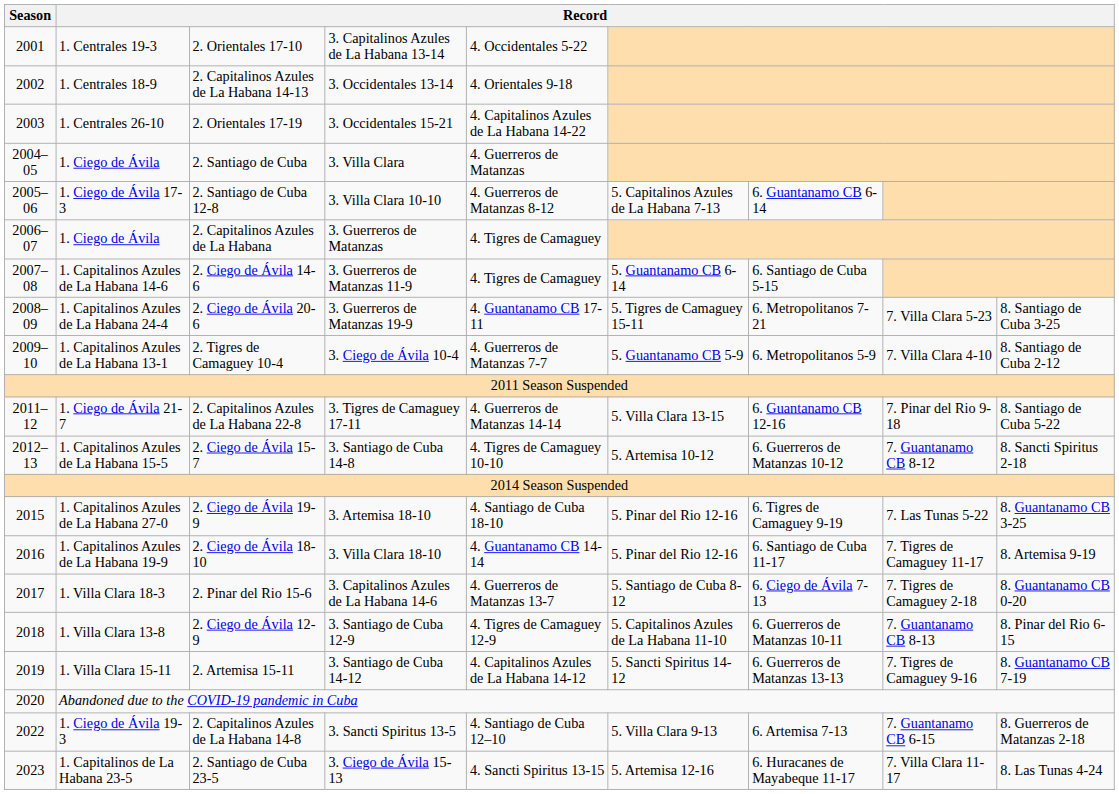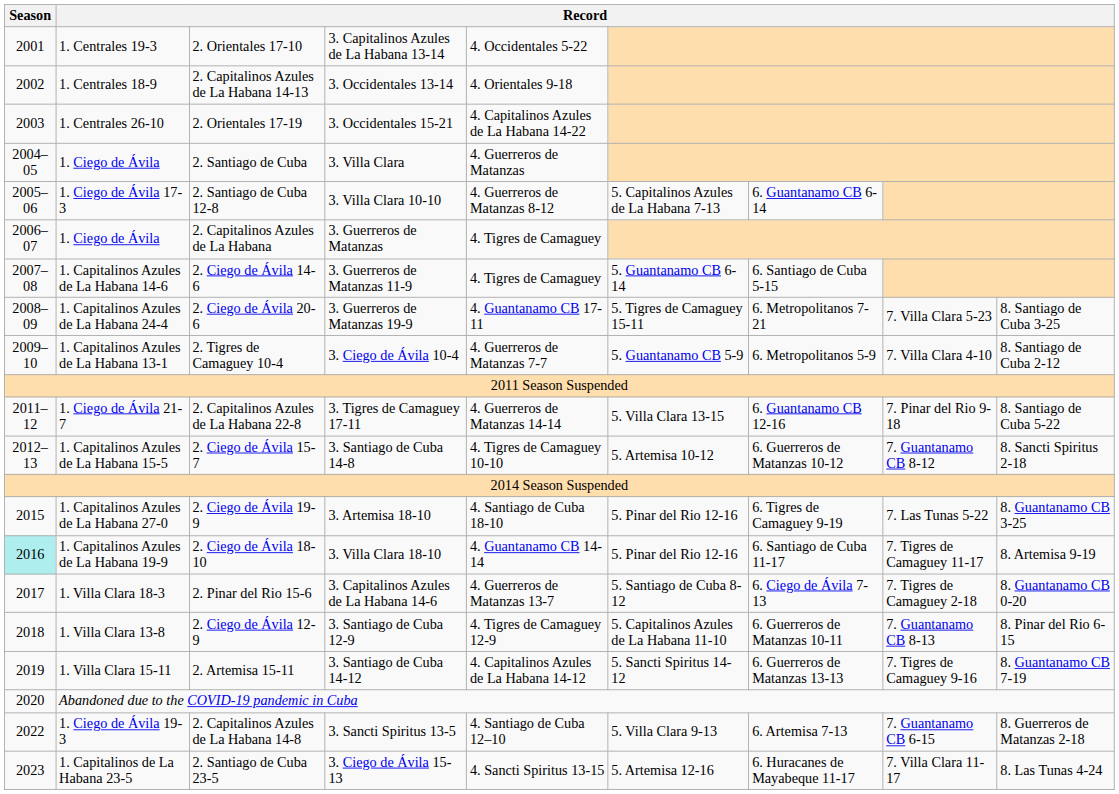(30, 554) no background -> (30, 554) paleturquoise background
